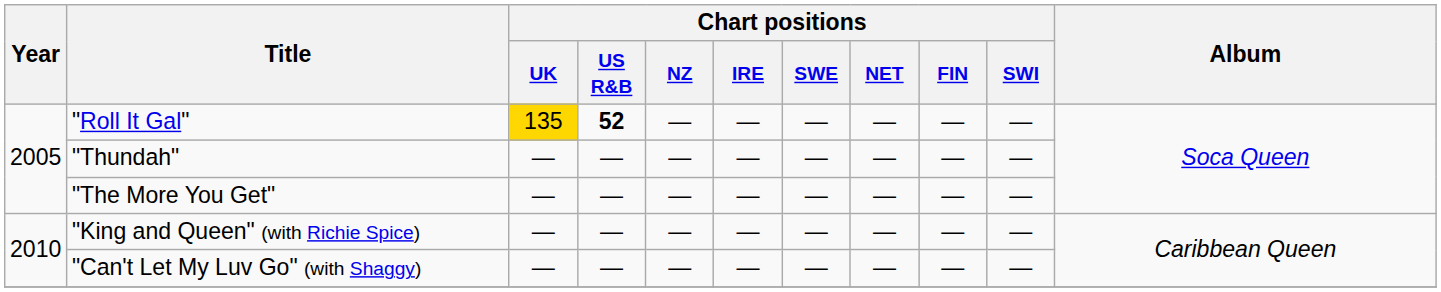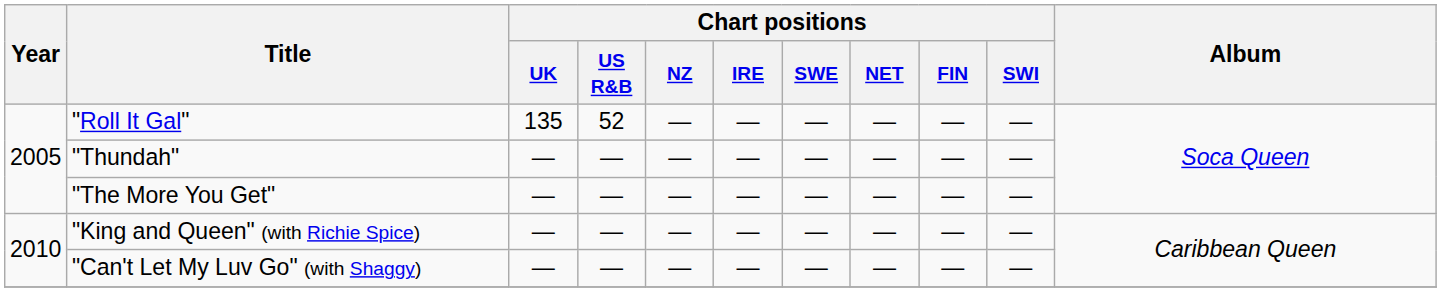(543, 121) gold background -> (543, 121) no background
(612, 121) bold -> (612, 121) normal
